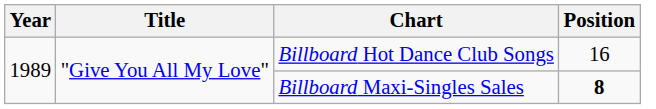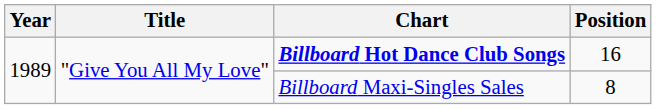(416, 53) normal -> (422, 53) bold
(599, 86) bold -> (611, 86) normal
